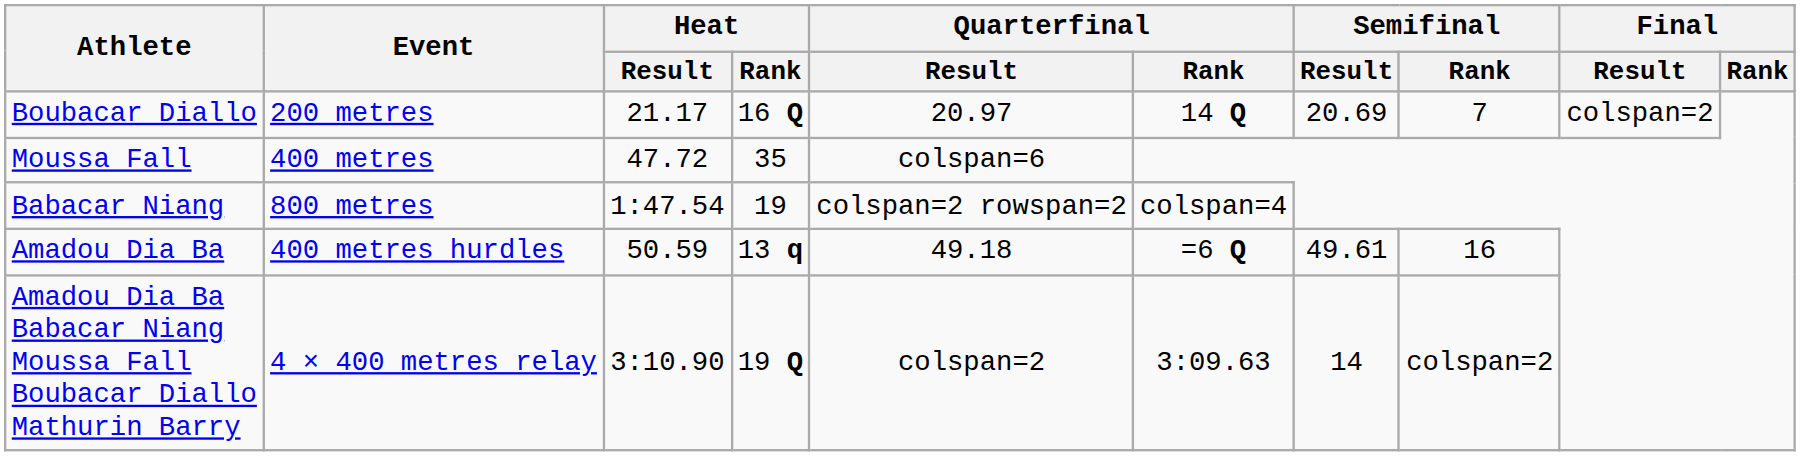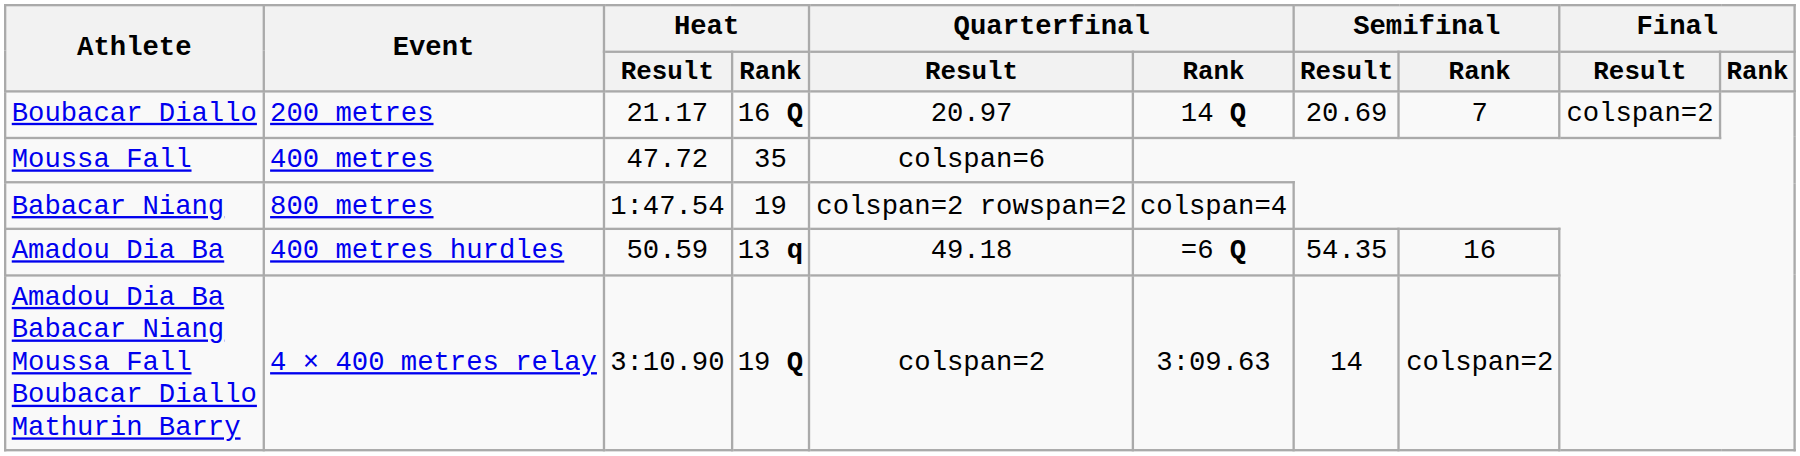(1347, 252) 49.61 -> (1347, 252) 54.35
